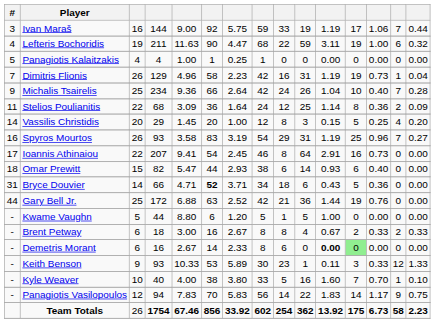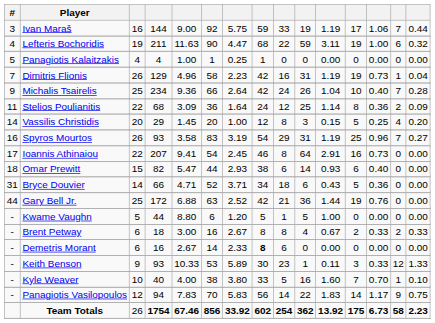(212, 185) bold -> (212, 185) normal
(263, 248) normal -> (263, 248) bold
(331, 248) bold -> (331, 248) normal
(356, 248) lightgreen background -> (356, 248) no background
